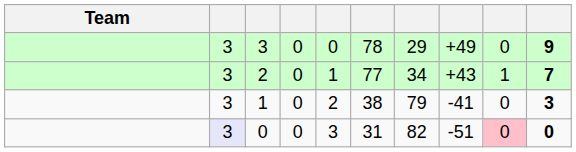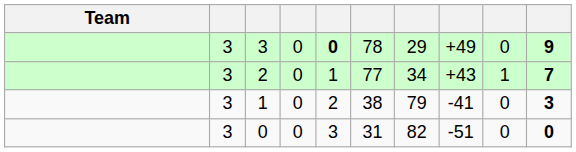(333, 47) normal -> (333, 47) bold
(228, 132) lavender background -> (228, 132) no background
(505, 132) pink background -> (505, 132) no background
